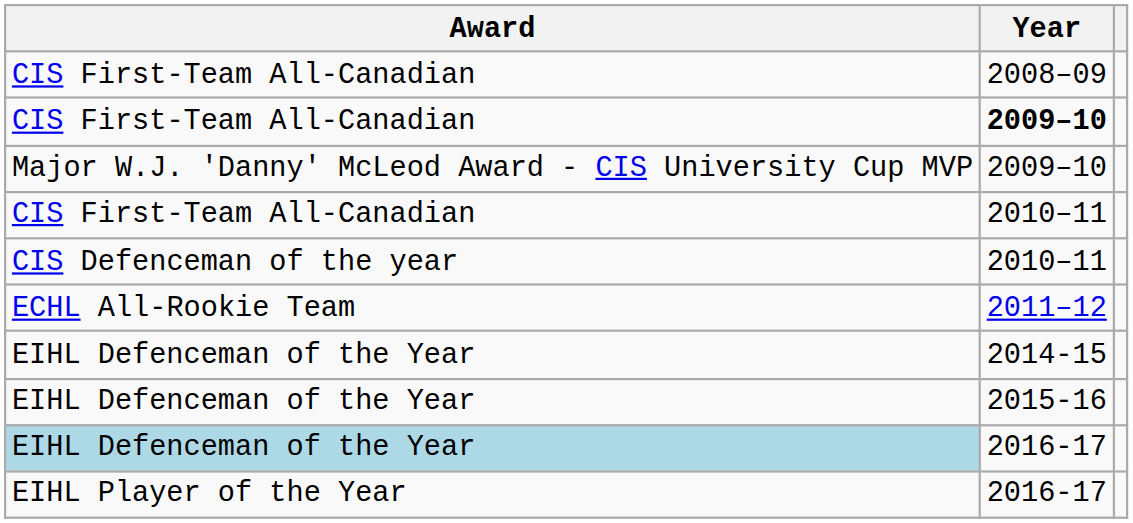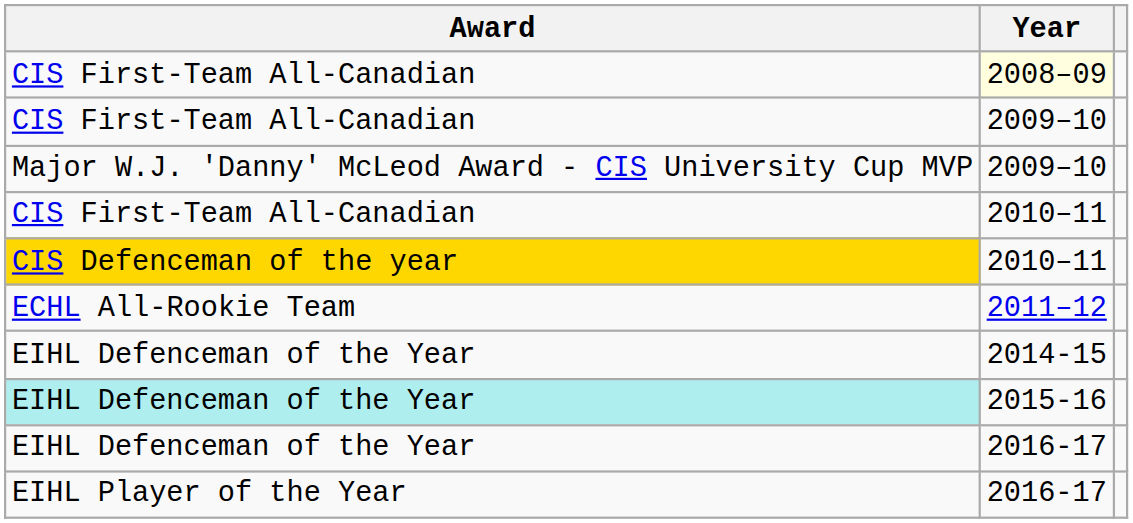(1047, 75) no background -> (1047, 75) lightyellow background
(1047, 122) bold -> (1047, 122) normal
(235, 261) no background -> (235, 261) gold background
(244, 401) no background -> (244, 401) paleturquoise background
(244, 448) lightblue background -> (244, 448) no background
